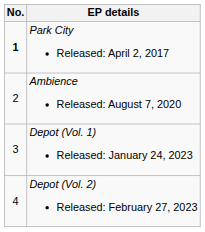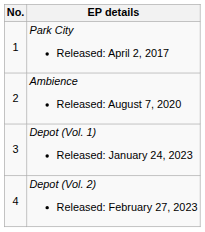(16, 47) bold -> (16, 47) normal
